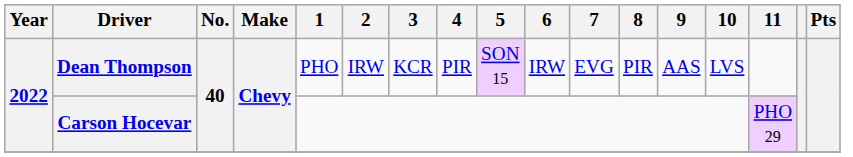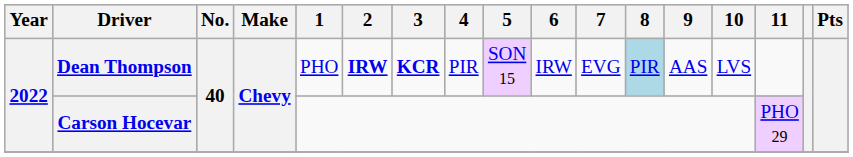(366, 66) normal -> (368, 66) bold
(413, 66) normal -> (418, 66) bold
(638, 66) no background -> (645, 66) lightblue background
